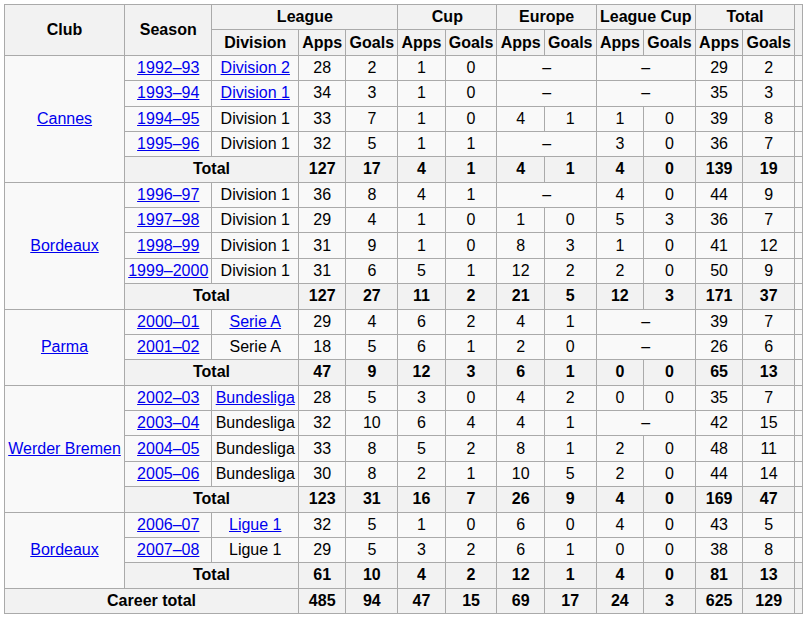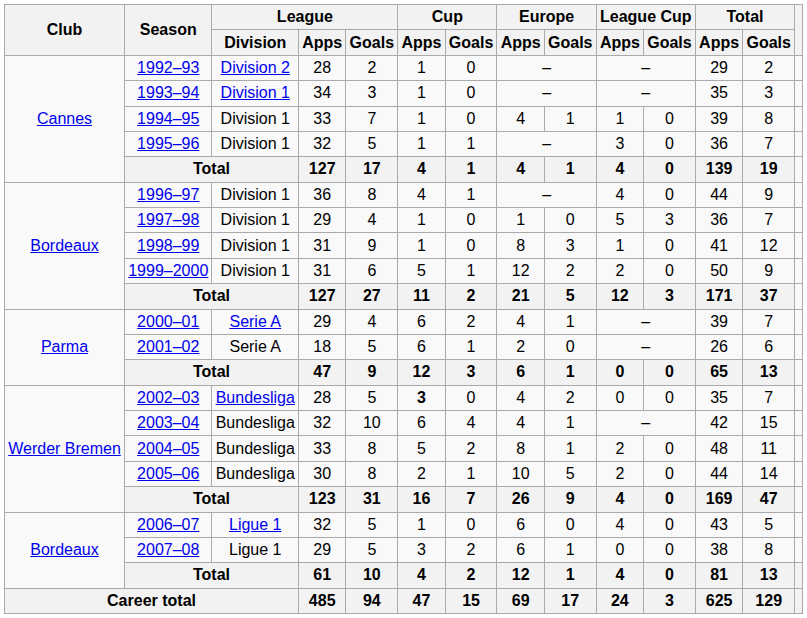(421, 397) normal -> (421, 397) bold
